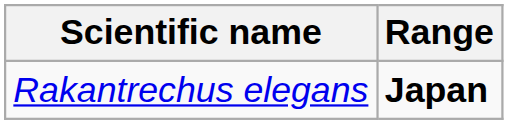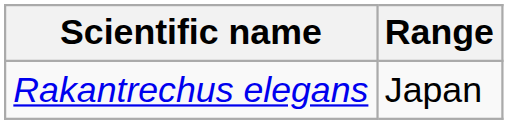(436, 89) bold -> (433, 89) normal
